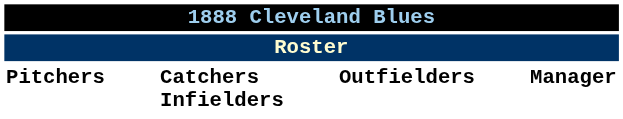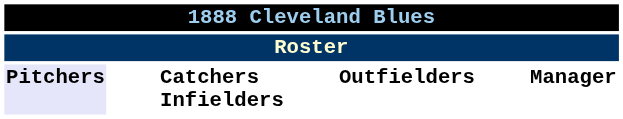(55, 78) no background -> (55, 78) lavender background
